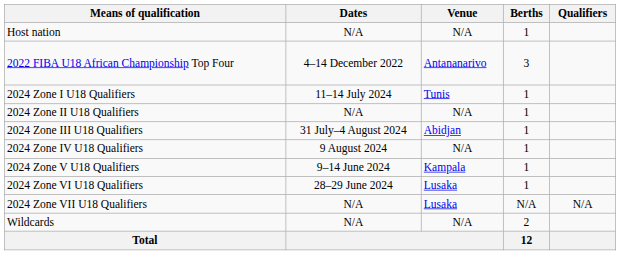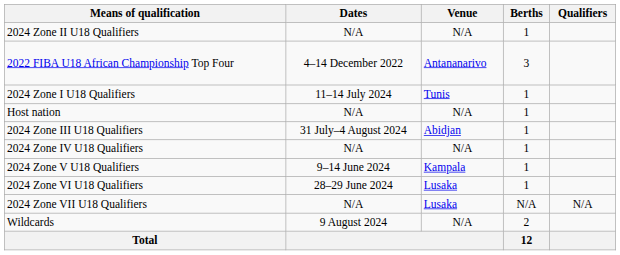rows swapped: (34, 31) <-> (73, 112)
(353, 149) 9 August 2024 -> (353, 149) N/A
(353, 222) N/A -> (353, 222) 9 August 2024
